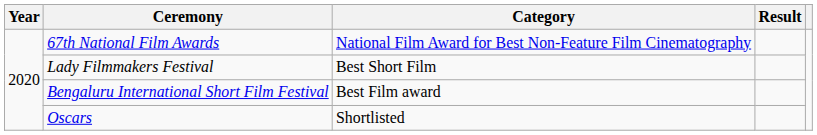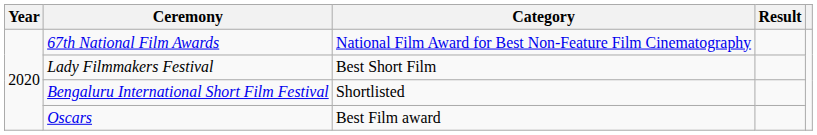(388, 92) Best Film award -> (370, 92) Shortlisted
(370, 117) Shortlisted -> (388, 117) Best Film award
